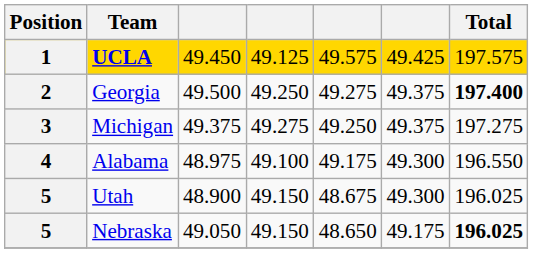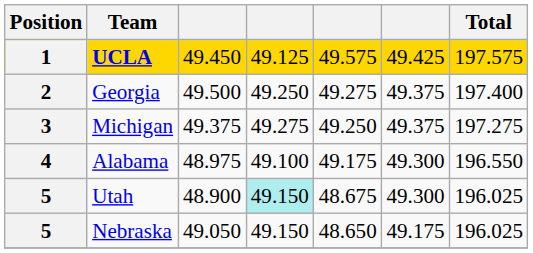(489, 91) bold -> (489, 91) normal
(280, 196) no background -> (280, 196) paleturquoise background
(489, 231) bold -> (489, 231) normal
